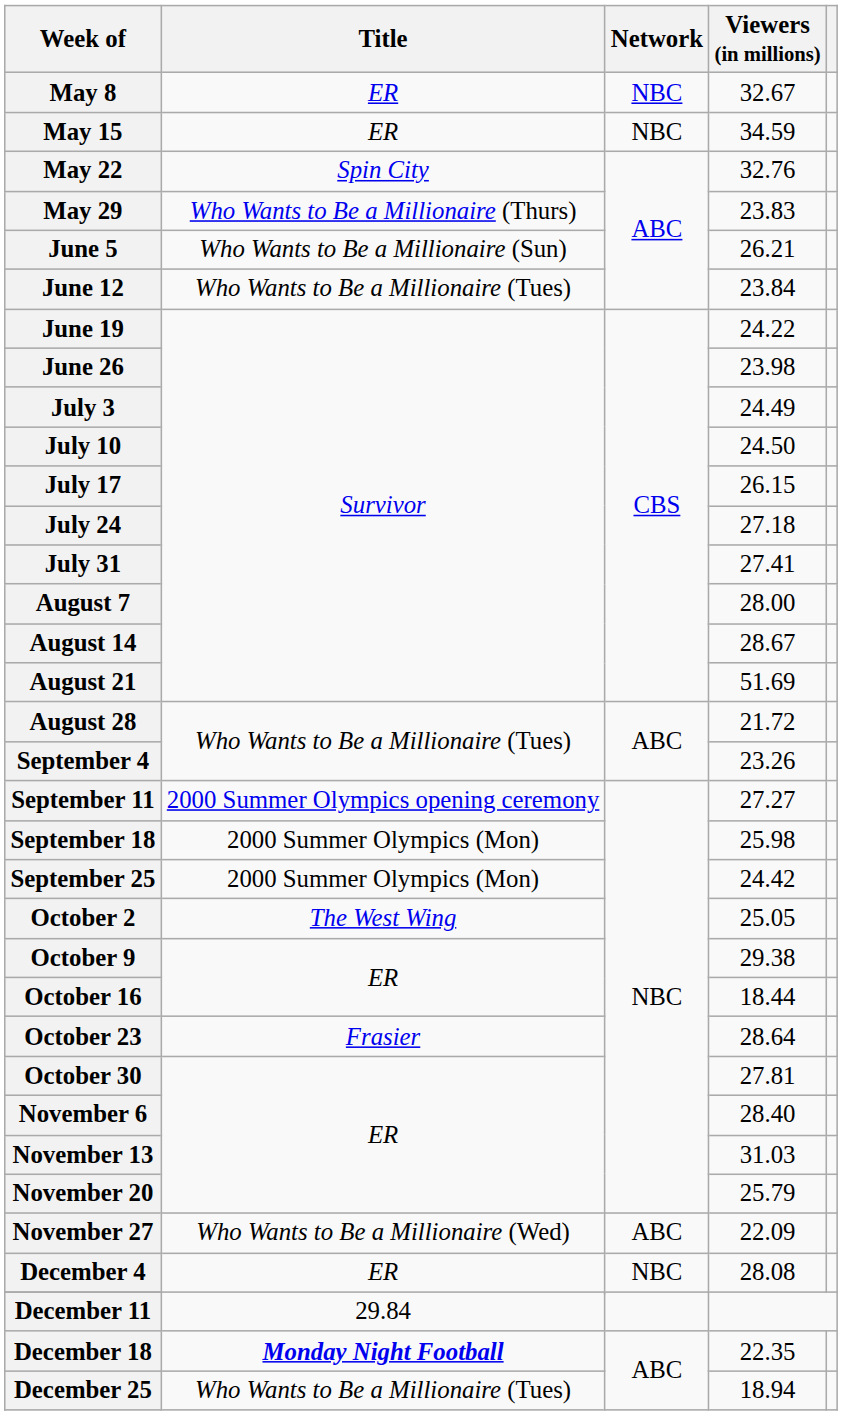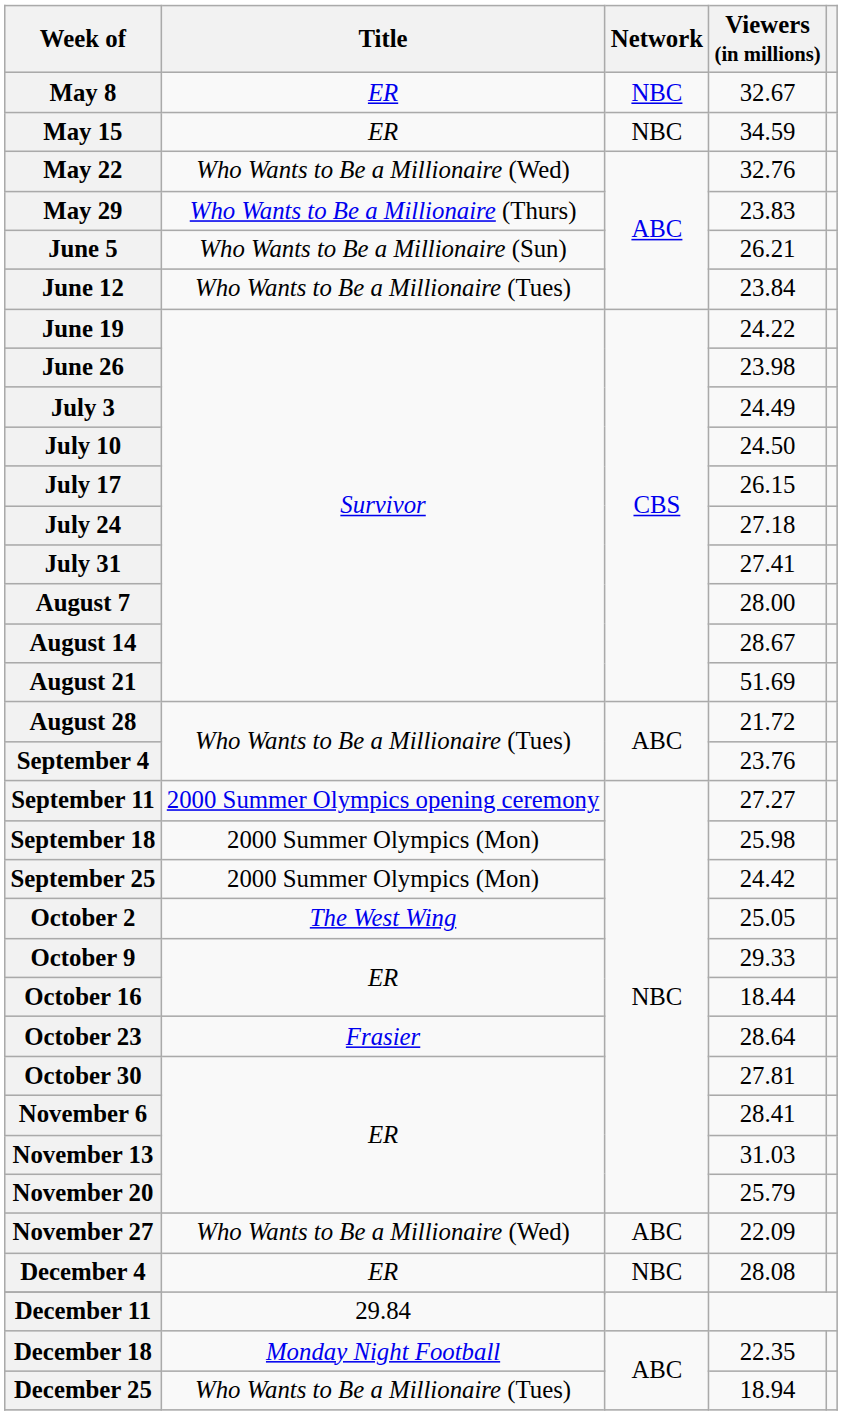(383, 170) Spin City -> (383, 170) Who Wants to Be a Millionaire (Wed)
(768, 760) 23.26 -> (768, 760) 23.76
(768, 957) 29.38 -> (768, 957) 29.33
(768, 1114) 28.40 -> (768, 1114) 28.41
(383, 1350) bold -> (383, 1350) normal
